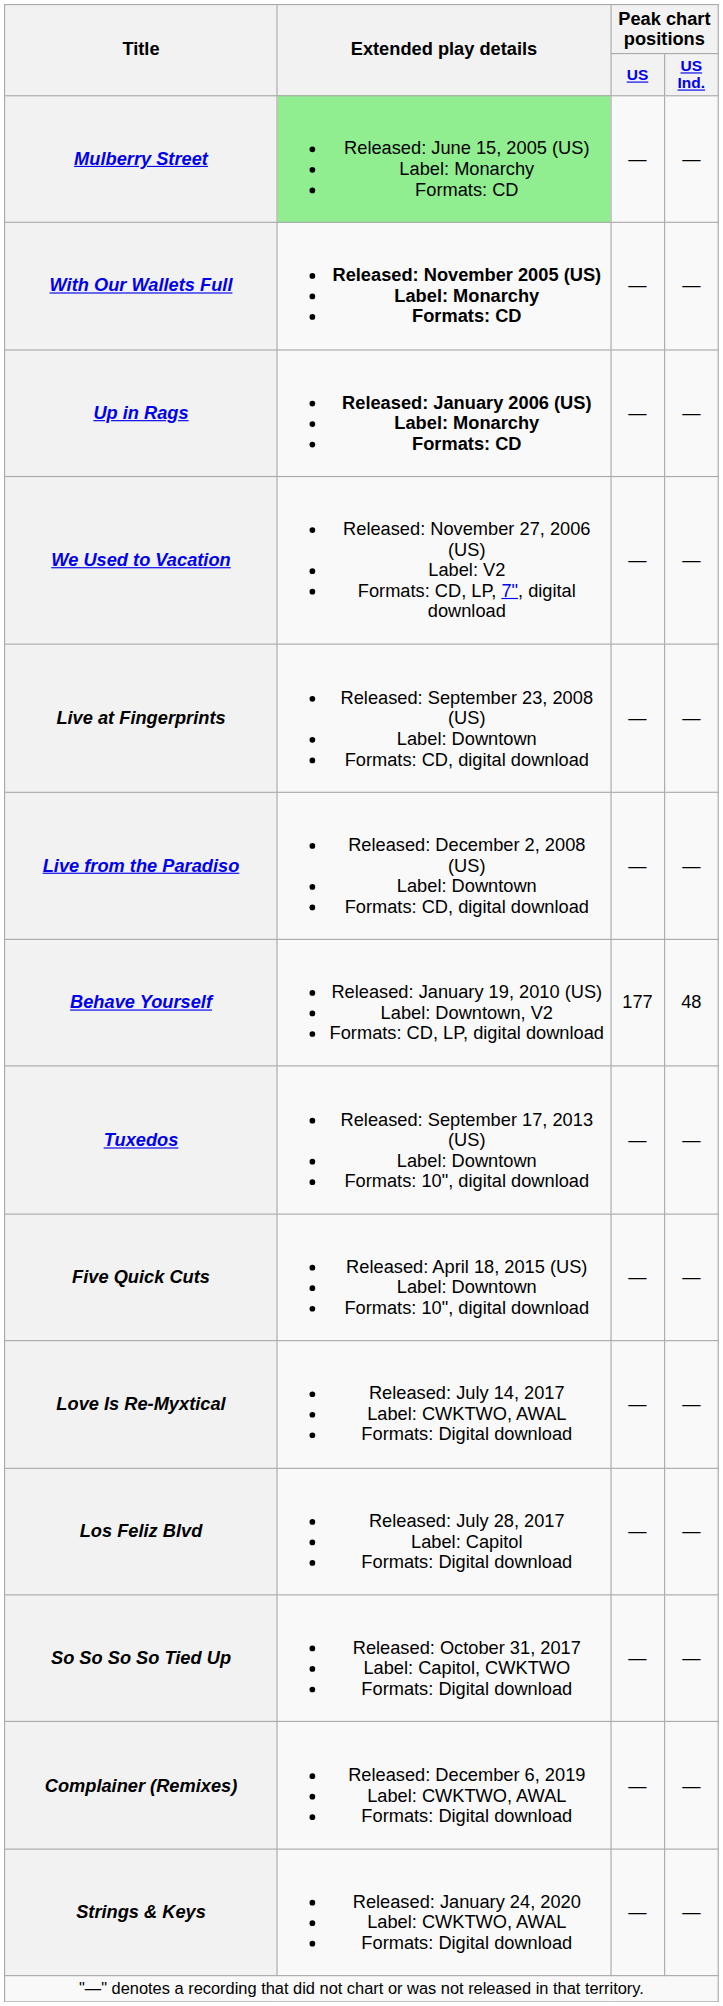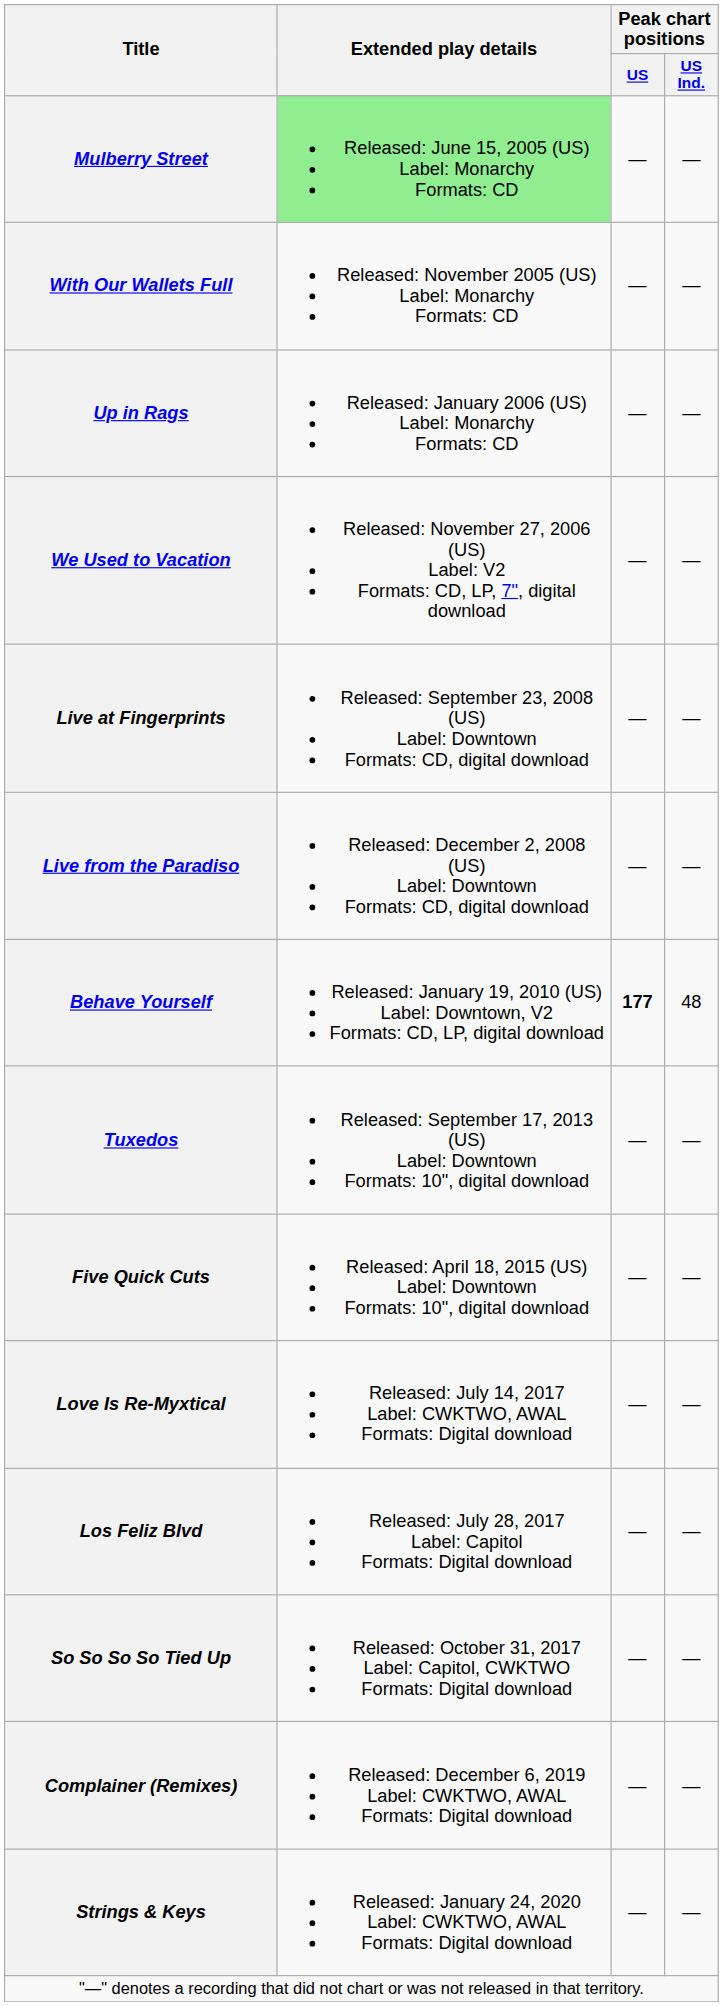(444, 296) bold -> (444, 296) normal
(444, 423) bold -> (444, 423) normal
(637, 1002) normal -> (637, 1002) bold
